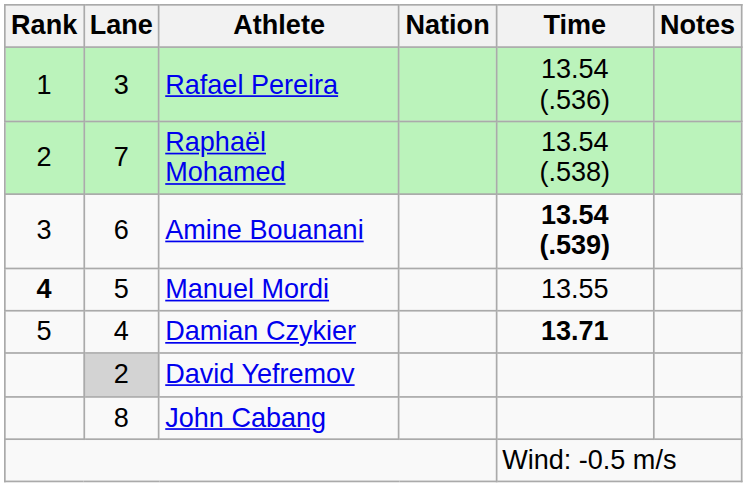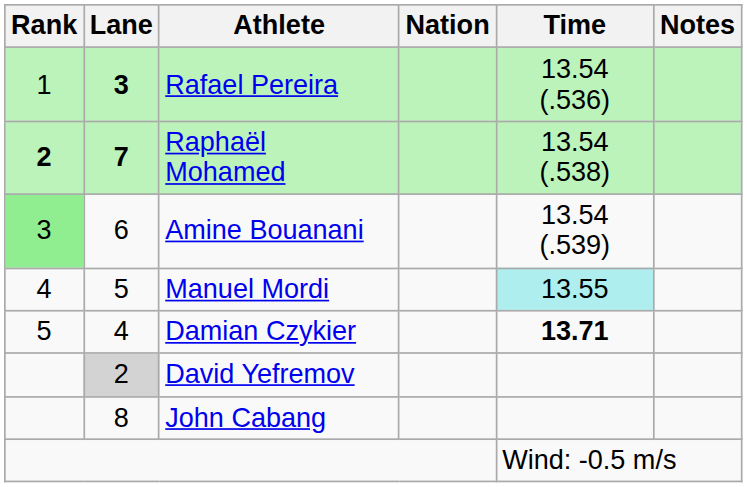(121, 84) normal -> (121, 84) bold
(44, 157) normal -> (44, 157) bold
(121, 157) normal -> (121, 157) bold
(44, 230) no background -> (44, 230) lightgreen background
(575, 230) bold -> (575, 230) normal
(44, 288) bold -> (44, 288) normal
(575, 288) no background -> (575, 288) paleturquoise background
